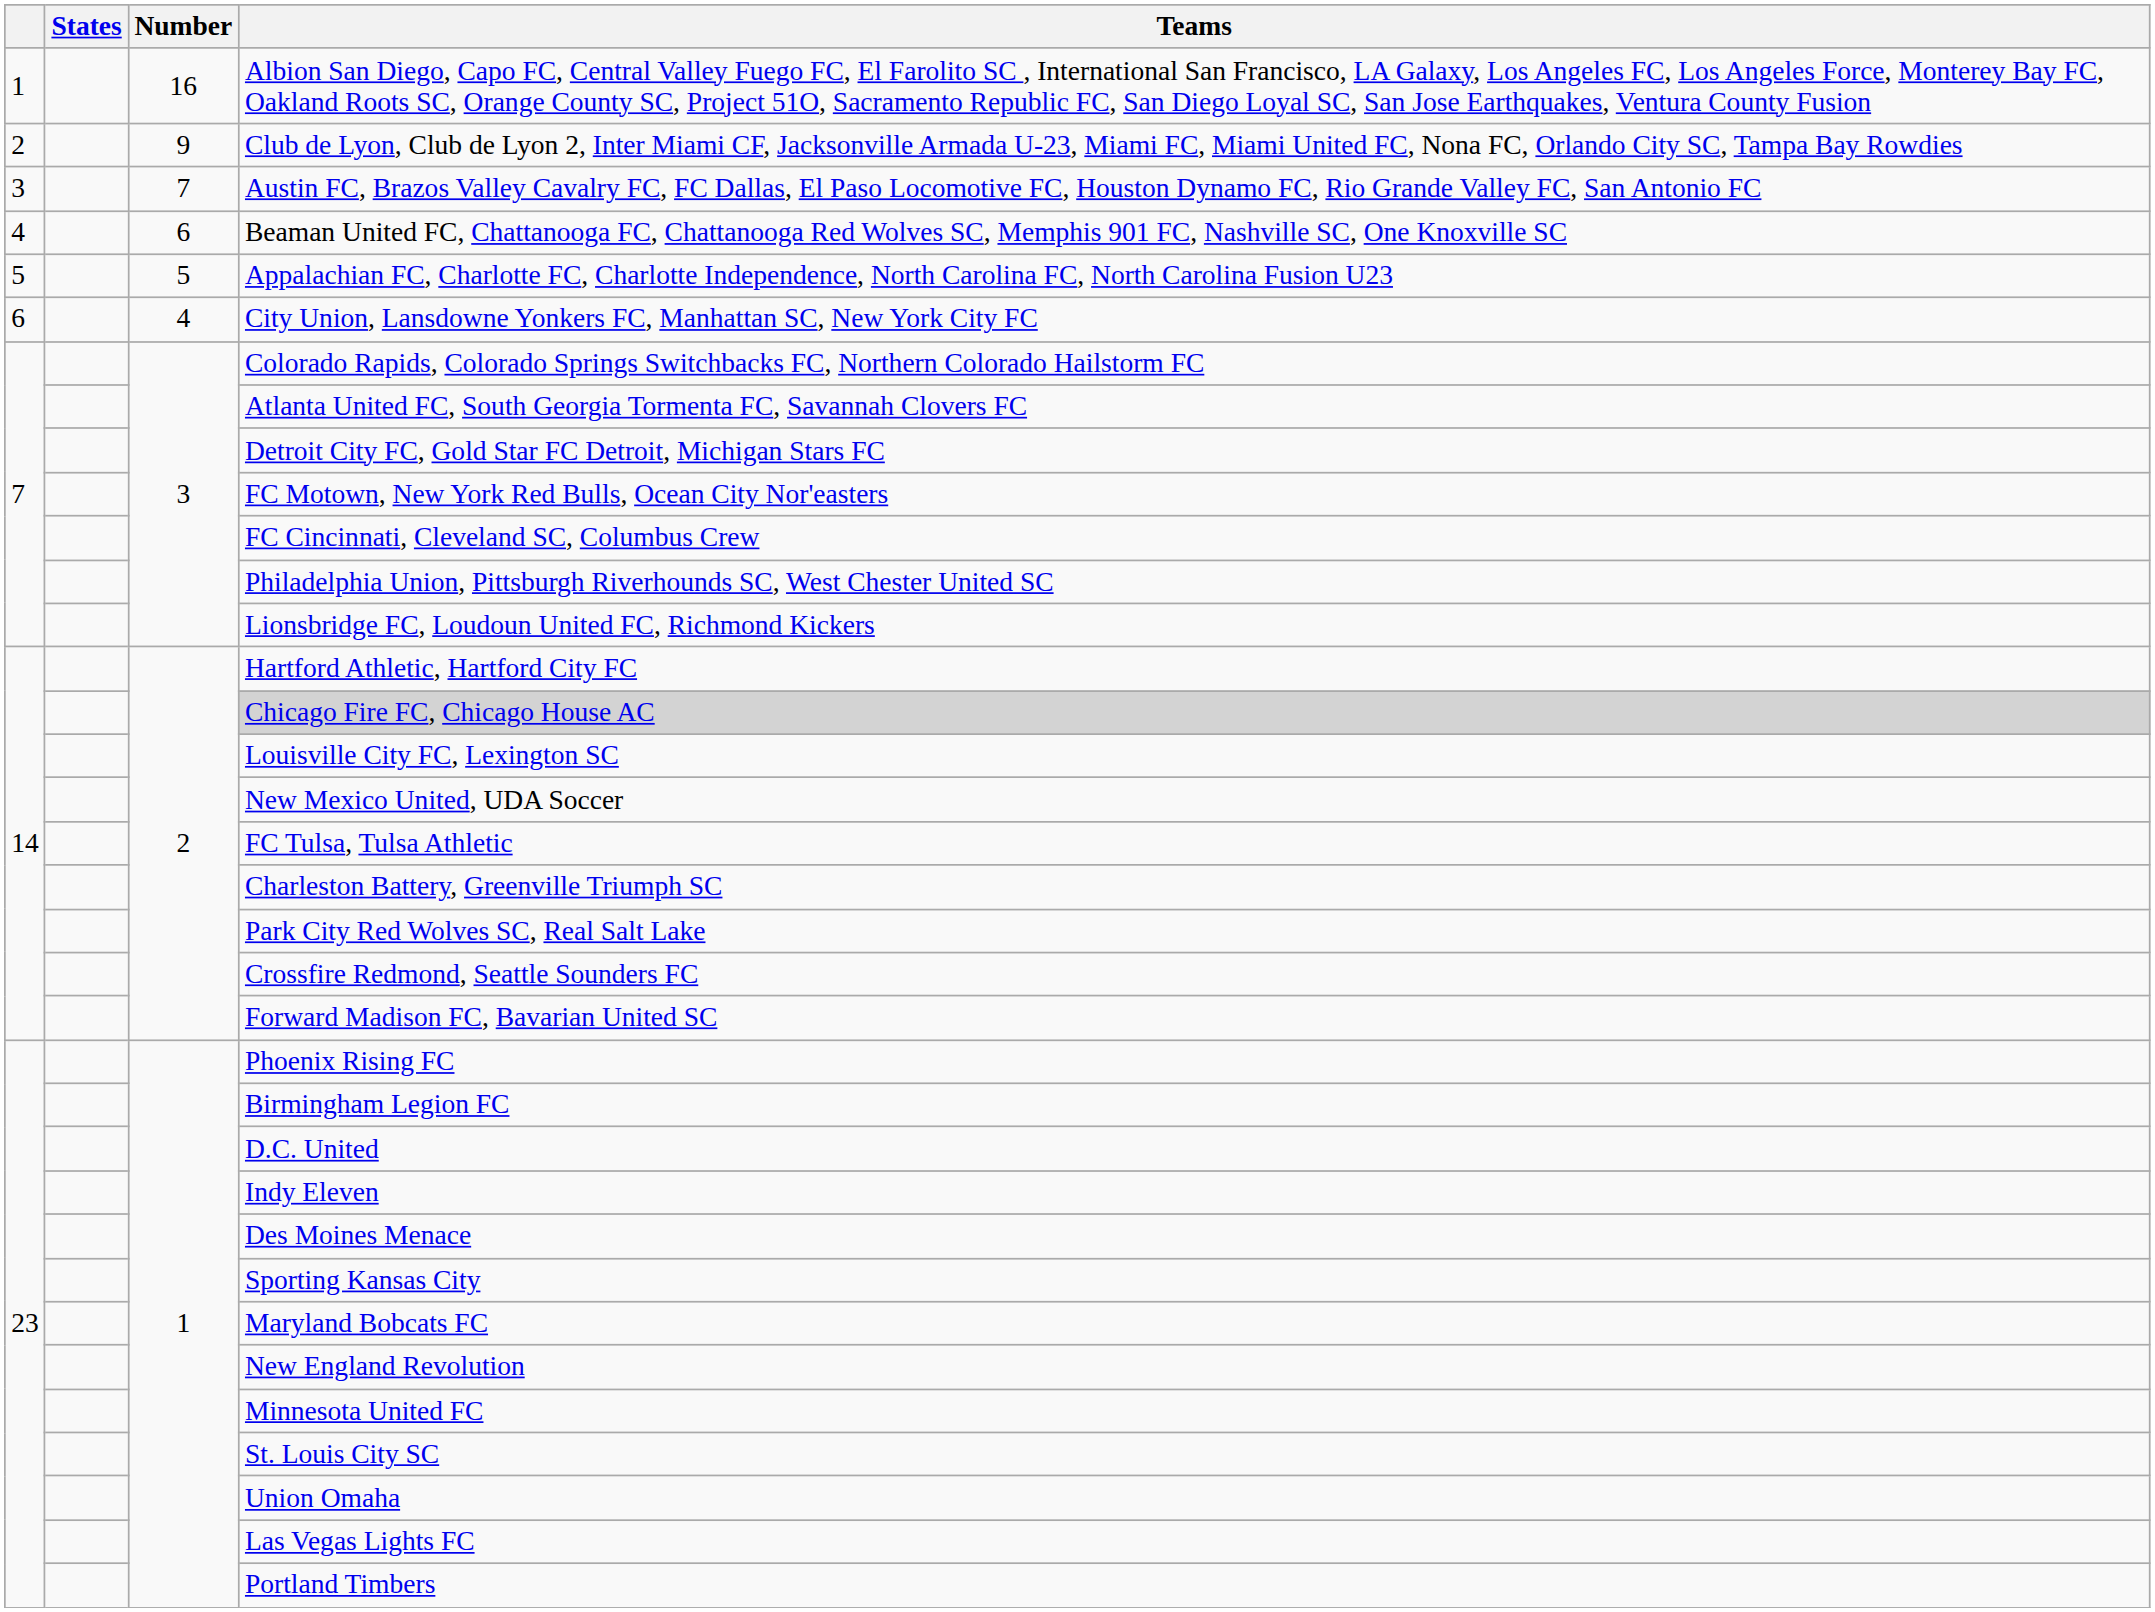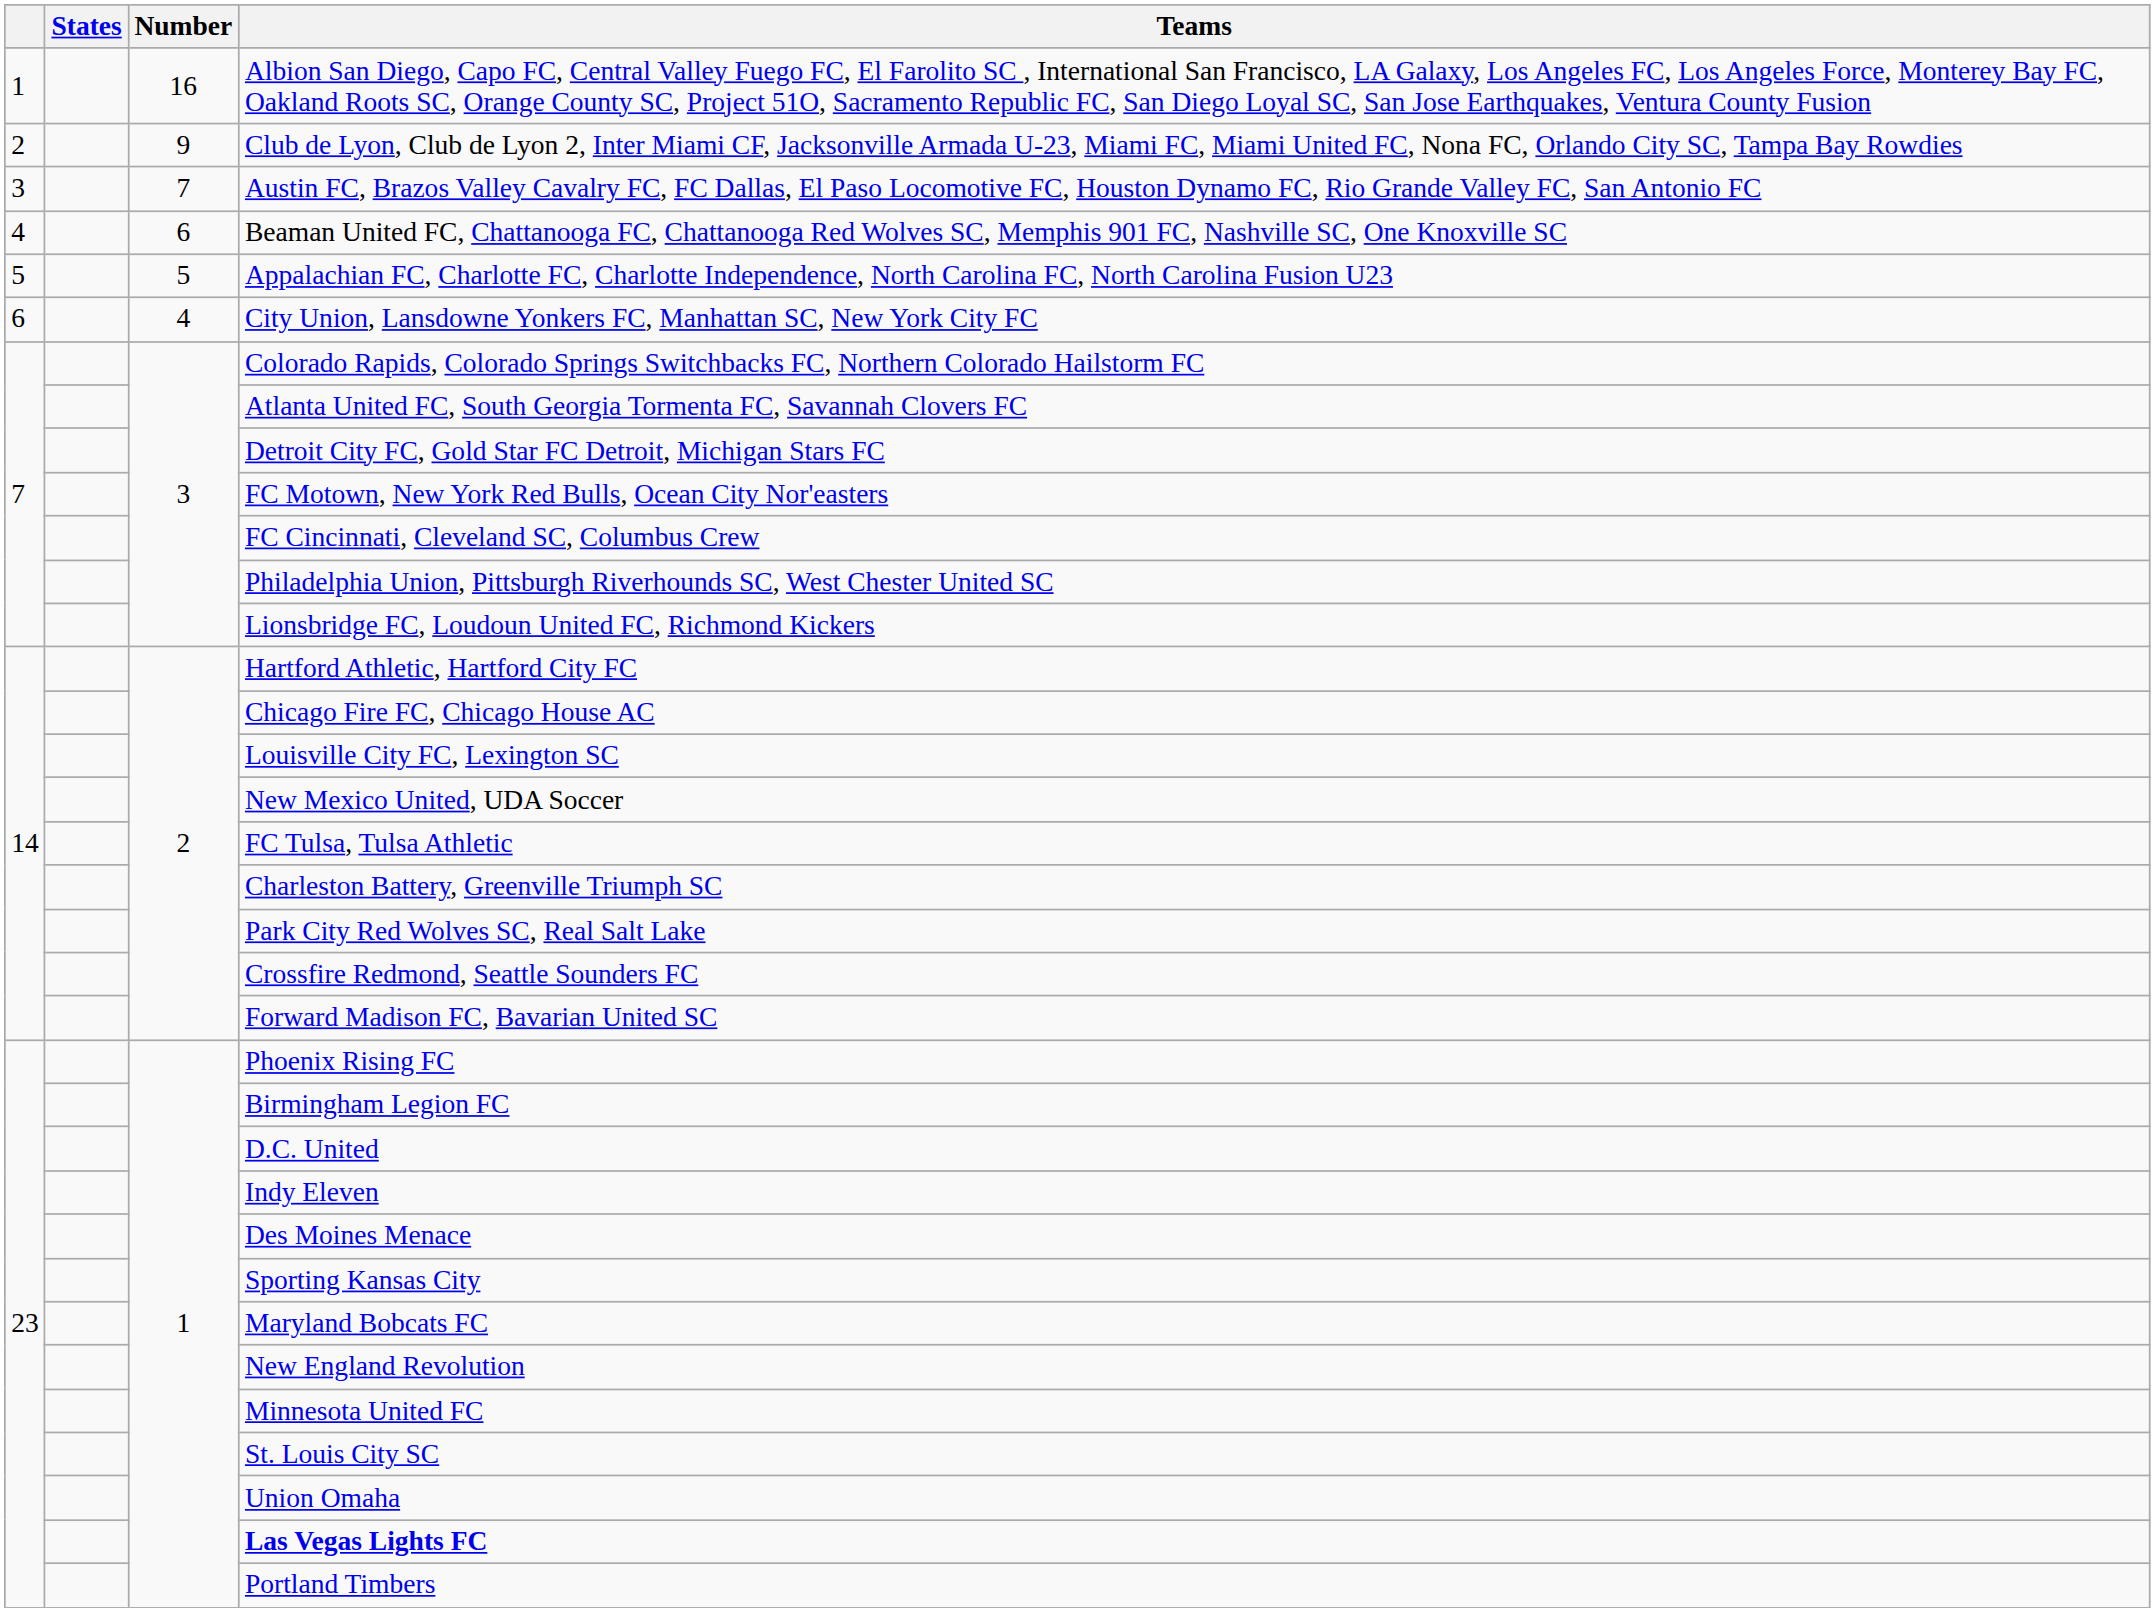(450, 711) lightgrey background -> (450, 711) no background
(360, 1541) normal -> (366, 1541) bold
